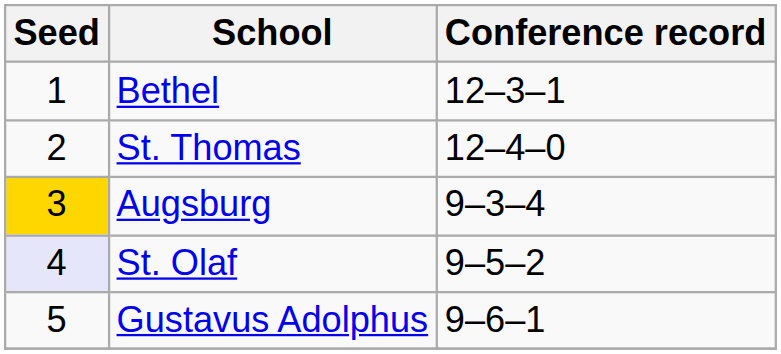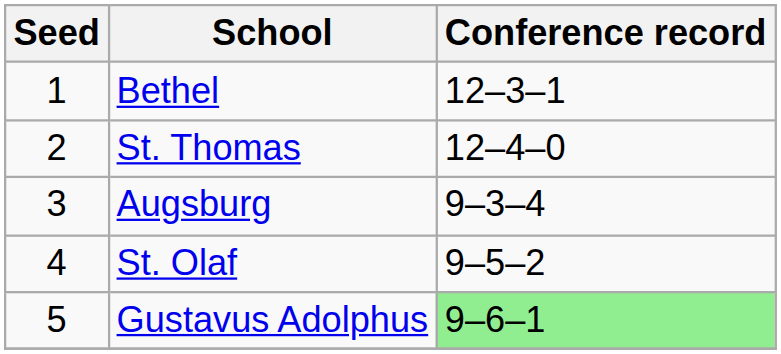(57, 205) gold background -> (57, 205) no background
(57, 262) lavender background -> (57, 262) no background
(495, 319) no background -> (495, 319) lightgreen background
